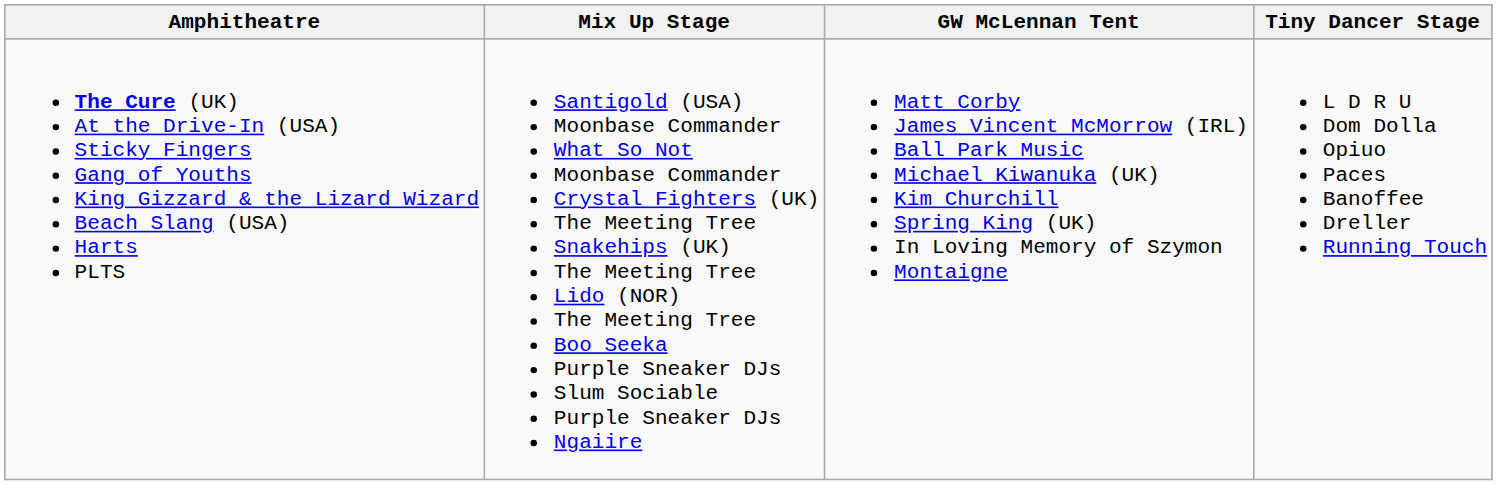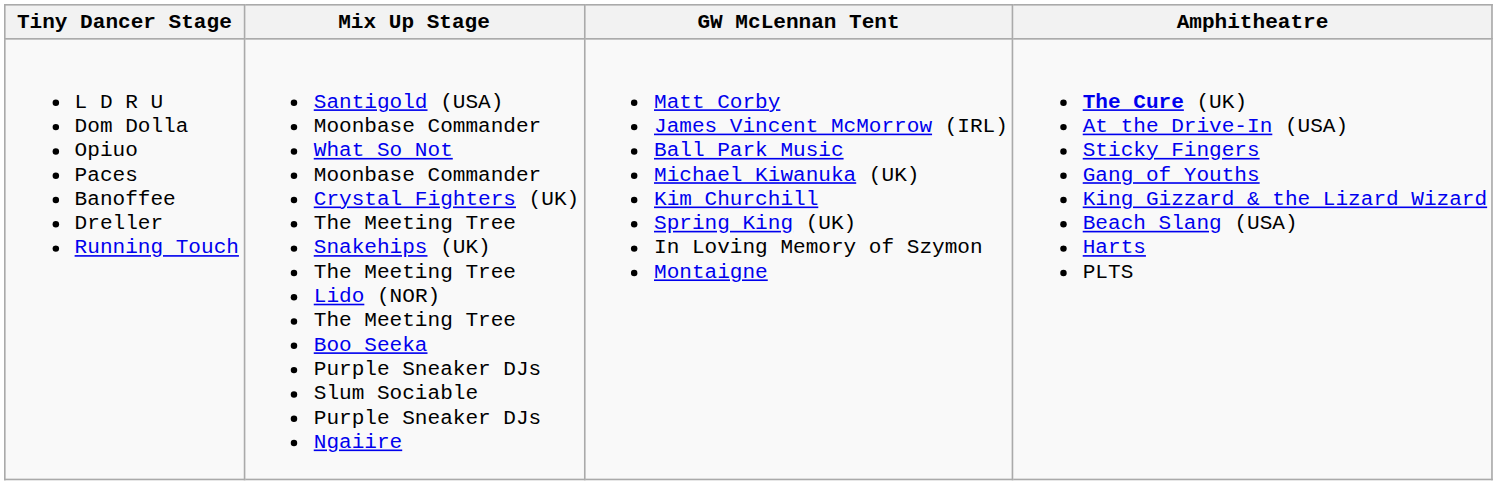columns swapped: (244, 22) <-> (1373, 22)
